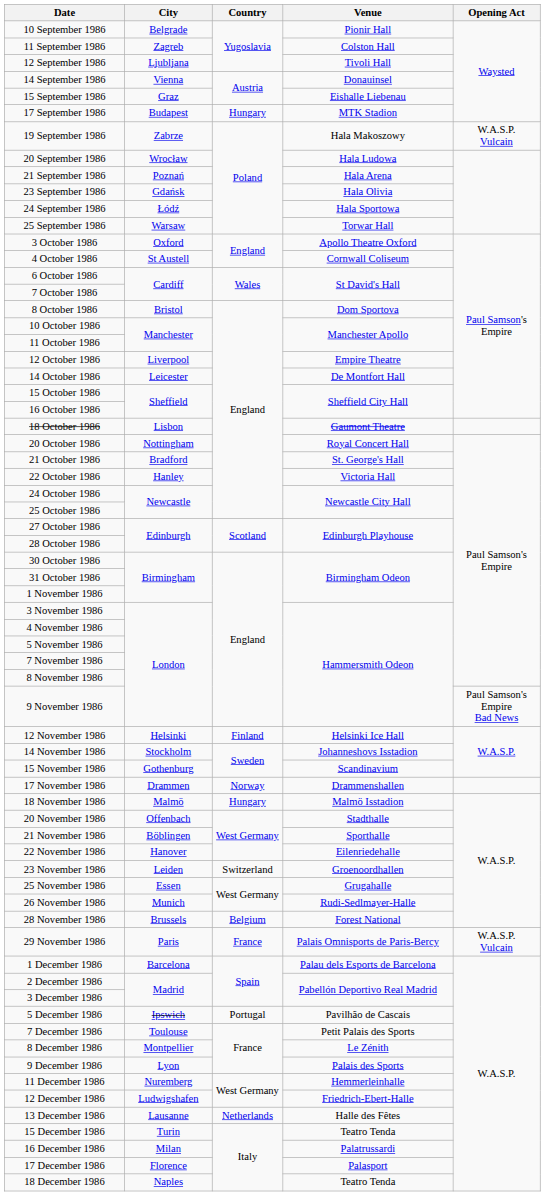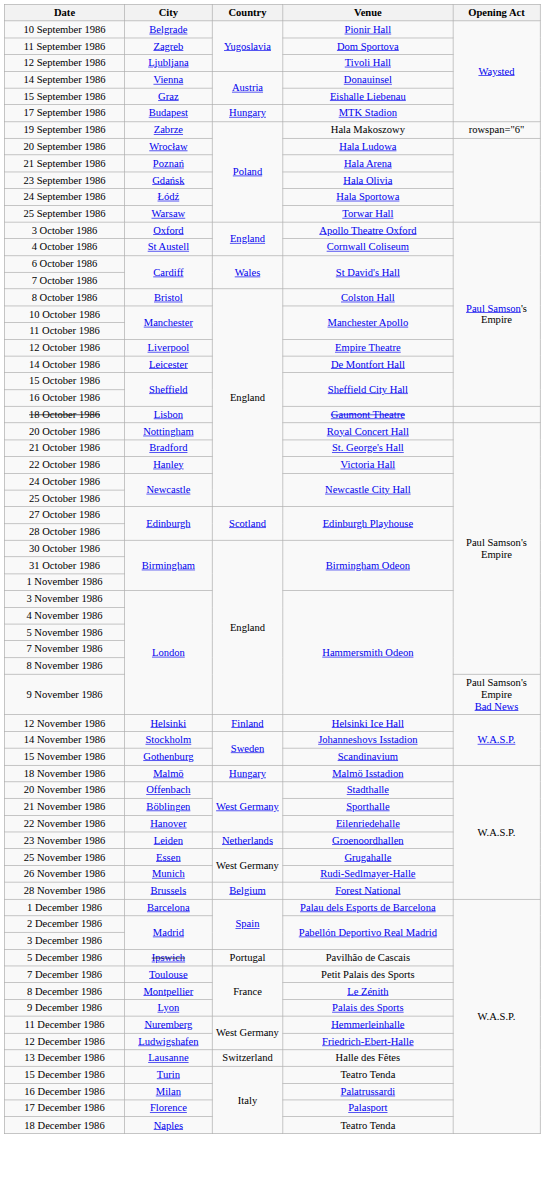(368, 46) Colston Hall -> (368, 46) Dom Sportova
(496, 136) W.A.S.P. Vulcain -> (496, 130) rowspan="6"
(368, 309) Dom Sportova -> (368, 297) Colston Hall
- row: (65, 785)
(247, 869) Switzerland -> (247, 840) Netherlands
- row: (65, 942)
(247, 1115) Netherlands -> (247, 1058) Switzerland
